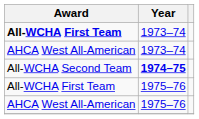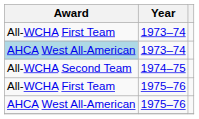(64, 31) bold -> (61, 31) normal
(71, 50) no background -> (71, 50) lightblue background
(163, 68) bold -> (163, 68) normal
